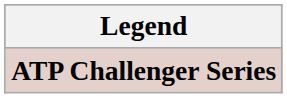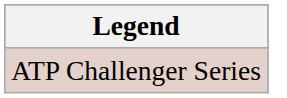(144, 69) bold -> (136, 69) normal
